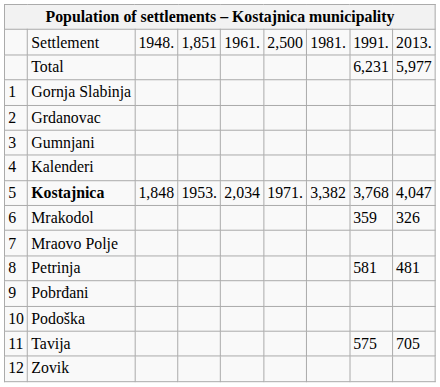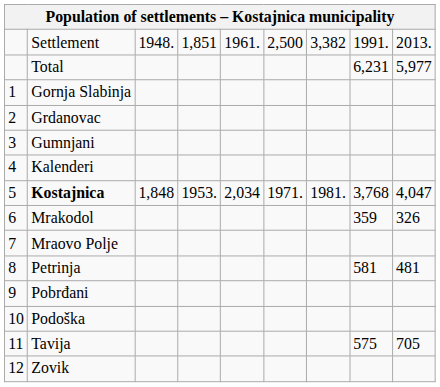(328, 42) 1981. -> (328, 42) 3,382
(328, 192) 3,382 -> (328, 192) 1981.
